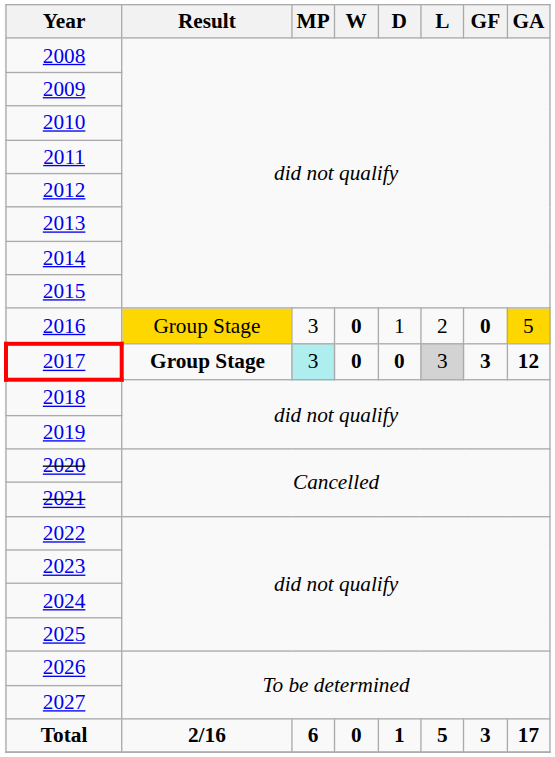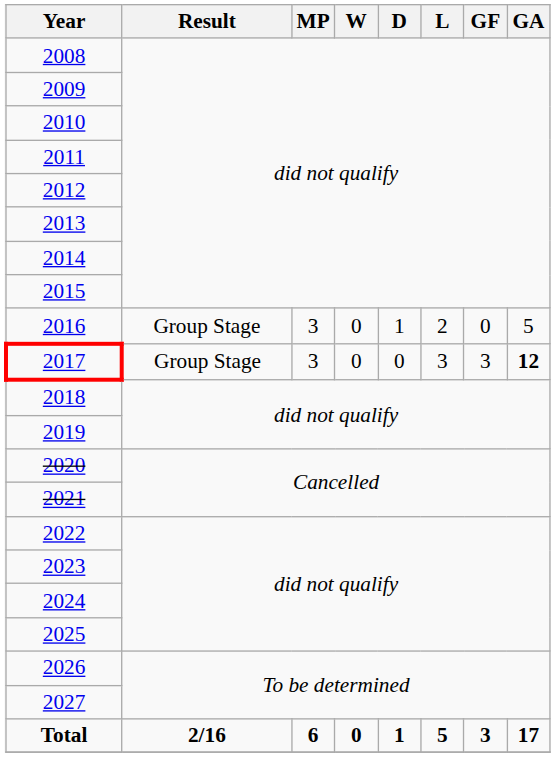(207, 325) gold background -> (207, 325) no background
(356, 325) bold -> (356, 325) normal
(485, 325) bold -> (485, 325) normal
(528, 325) gold background -> (528, 325) no background
(208, 361) bold -> (208, 361) normal
(313, 361) paleturquoise background -> (313, 361) no background
(356, 361) bold -> (356, 361) normal
(399, 361) bold -> (399, 361) normal
(442, 361) lightgrey background -> (442, 361) no background
(485, 361) bold -> (485, 361) normal
